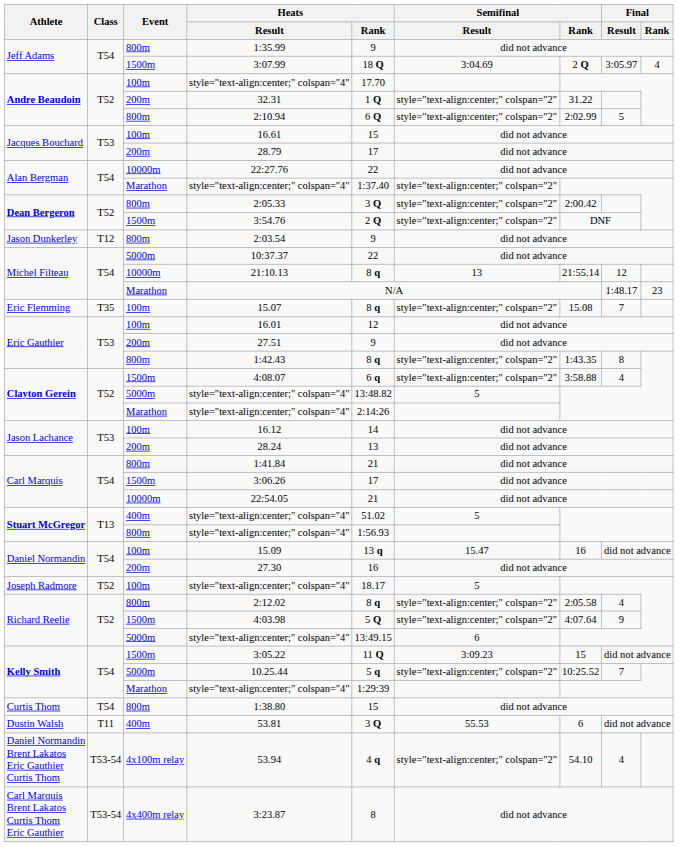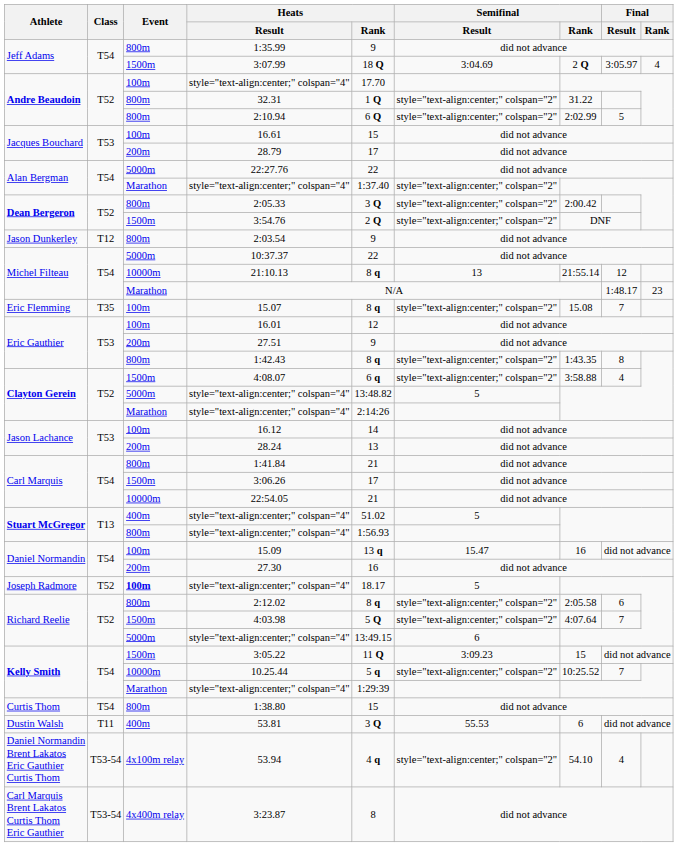(138, 100) 200m -> (138, 100) 800m
(143, 169) 10000m -> (141, 169) 5000m
(138, 585) normal -> (138, 585) bold
(621, 603) 4 -> (621, 603) 6
(621, 620) 9 -> (621, 620) 7
(141, 672) 5000m -> (143, 672) 10000m
